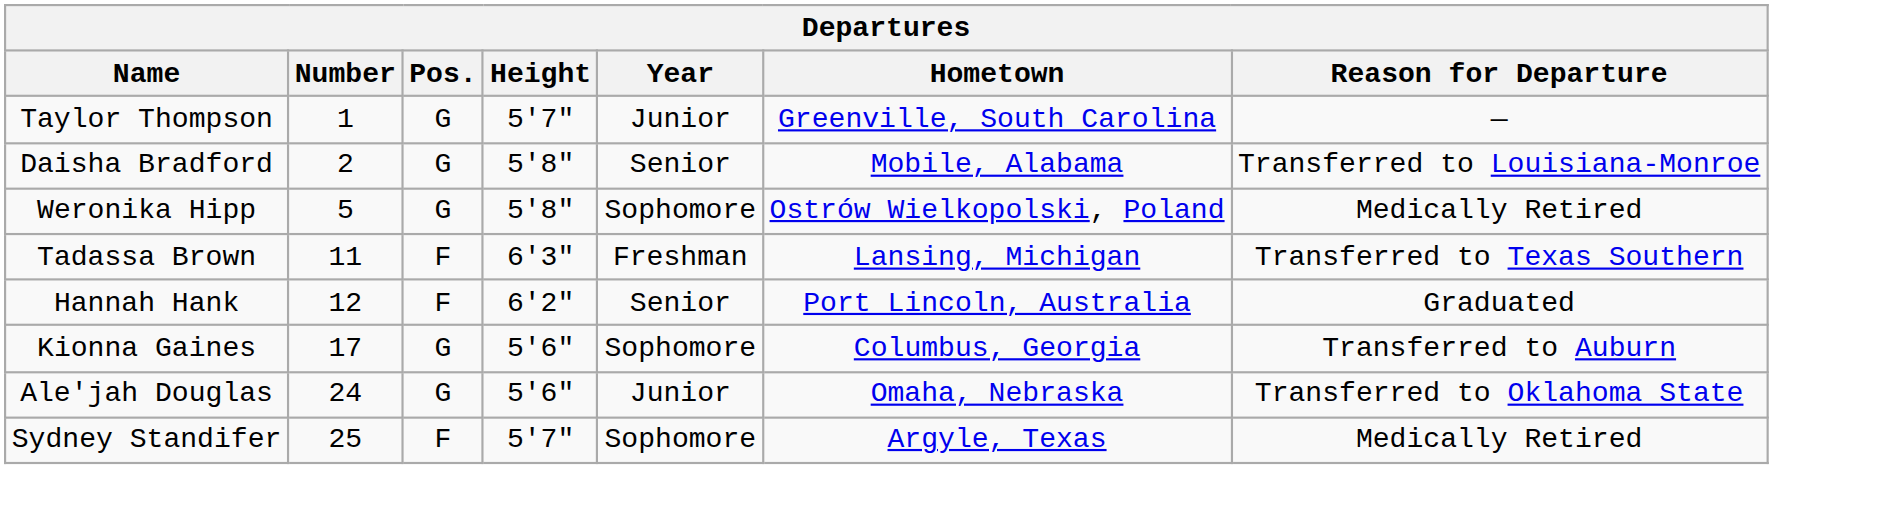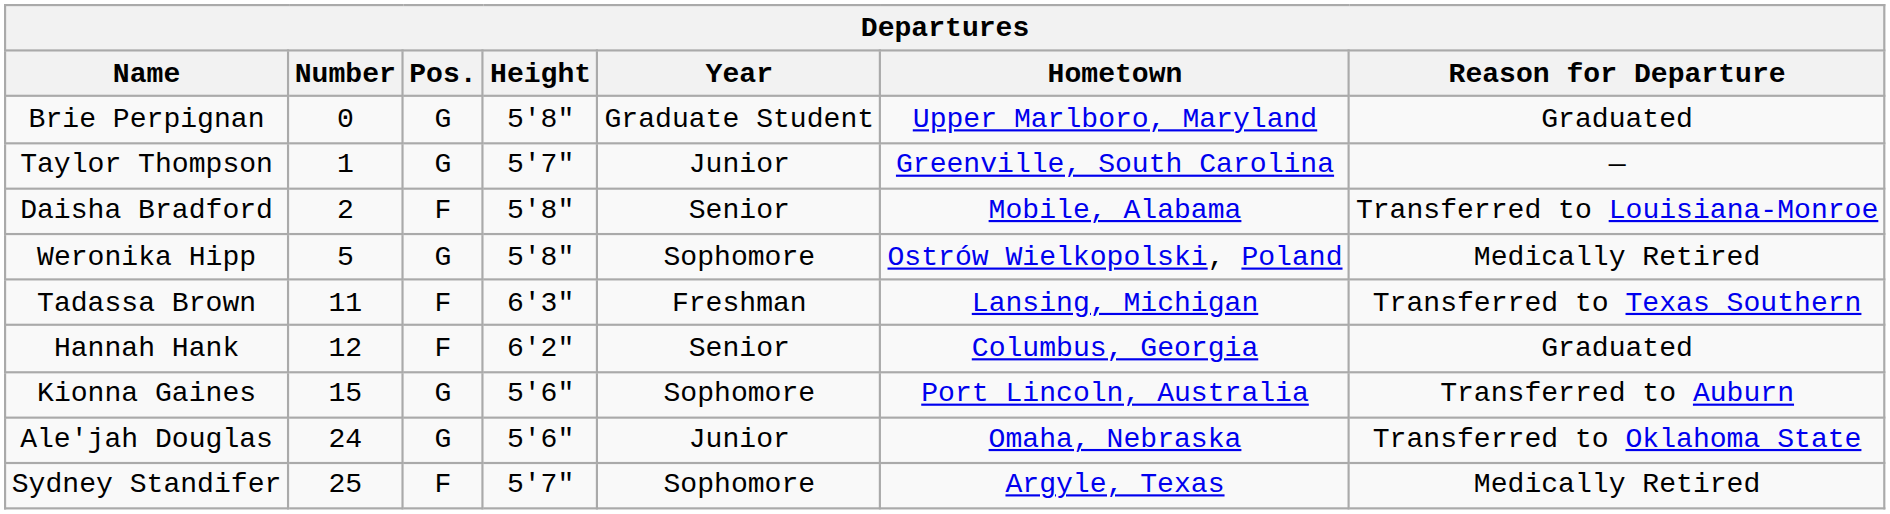+ row: (147, 119)
(443, 165) G -> (443, 211) F
(997, 303) Port Lincoln, Australia -> (1115, 348) Columbus, Georgia
(345, 348) 17 -> (345, 394) 15
(997, 348) Columbus, Georgia -> (1115, 394) Port Lincoln, Australia
